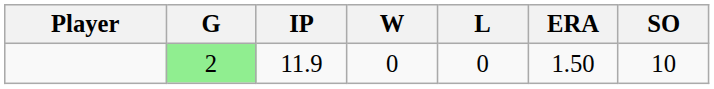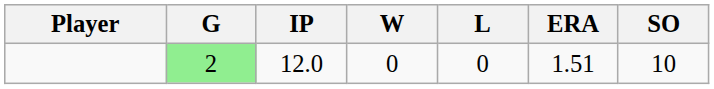(302, 63) 11.9 -> (302, 63) 12.0
(573, 63) 1.50 -> (573, 63) 1.51
